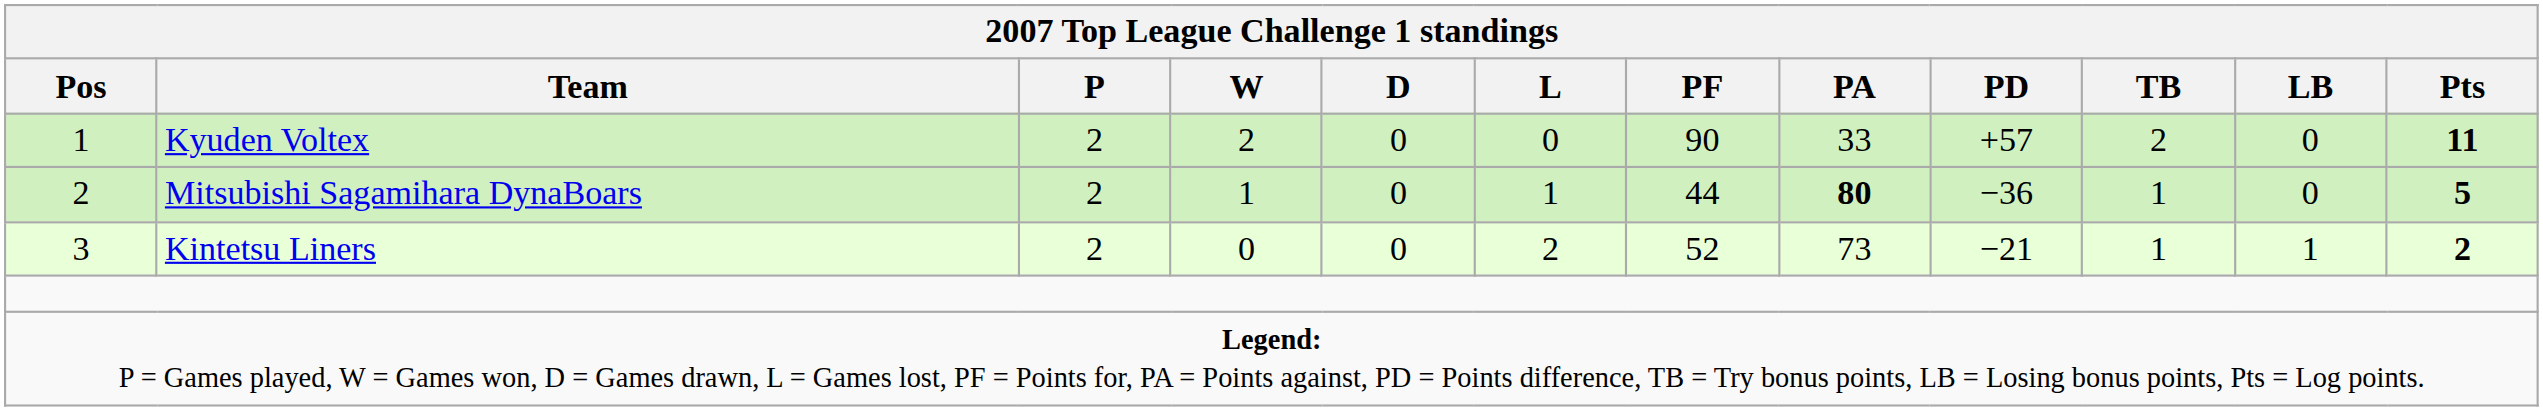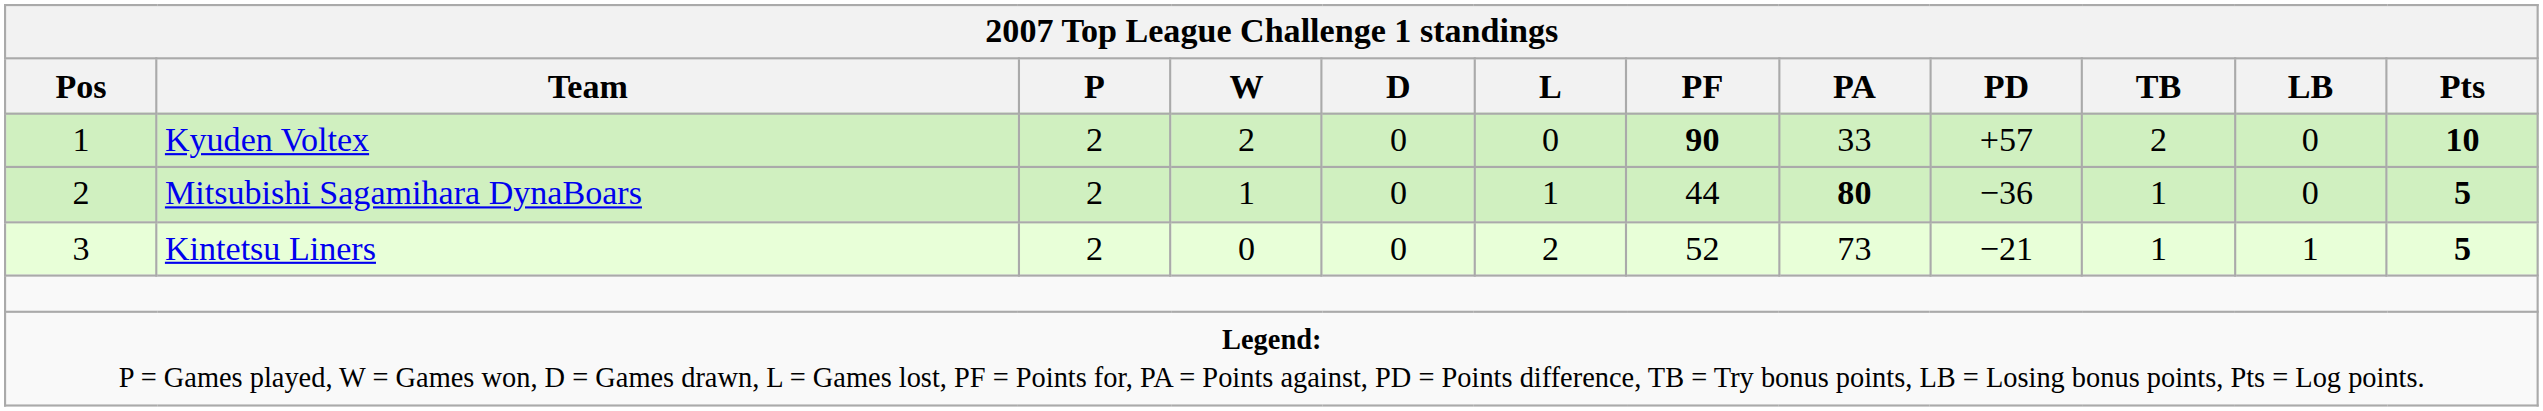(1702, 139) normal -> (1702, 139) bold
(2462, 139) 11 -> (2462, 139) 10
(2462, 247) 2 -> (2462, 247) 5
